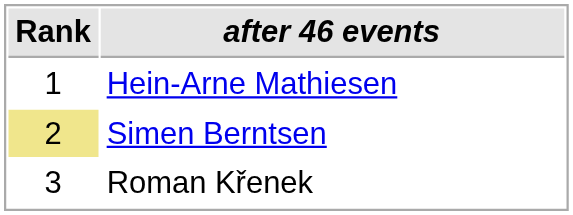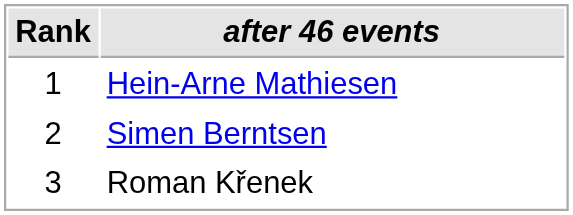(53, 133) khaki background -> (53, 133) no background
